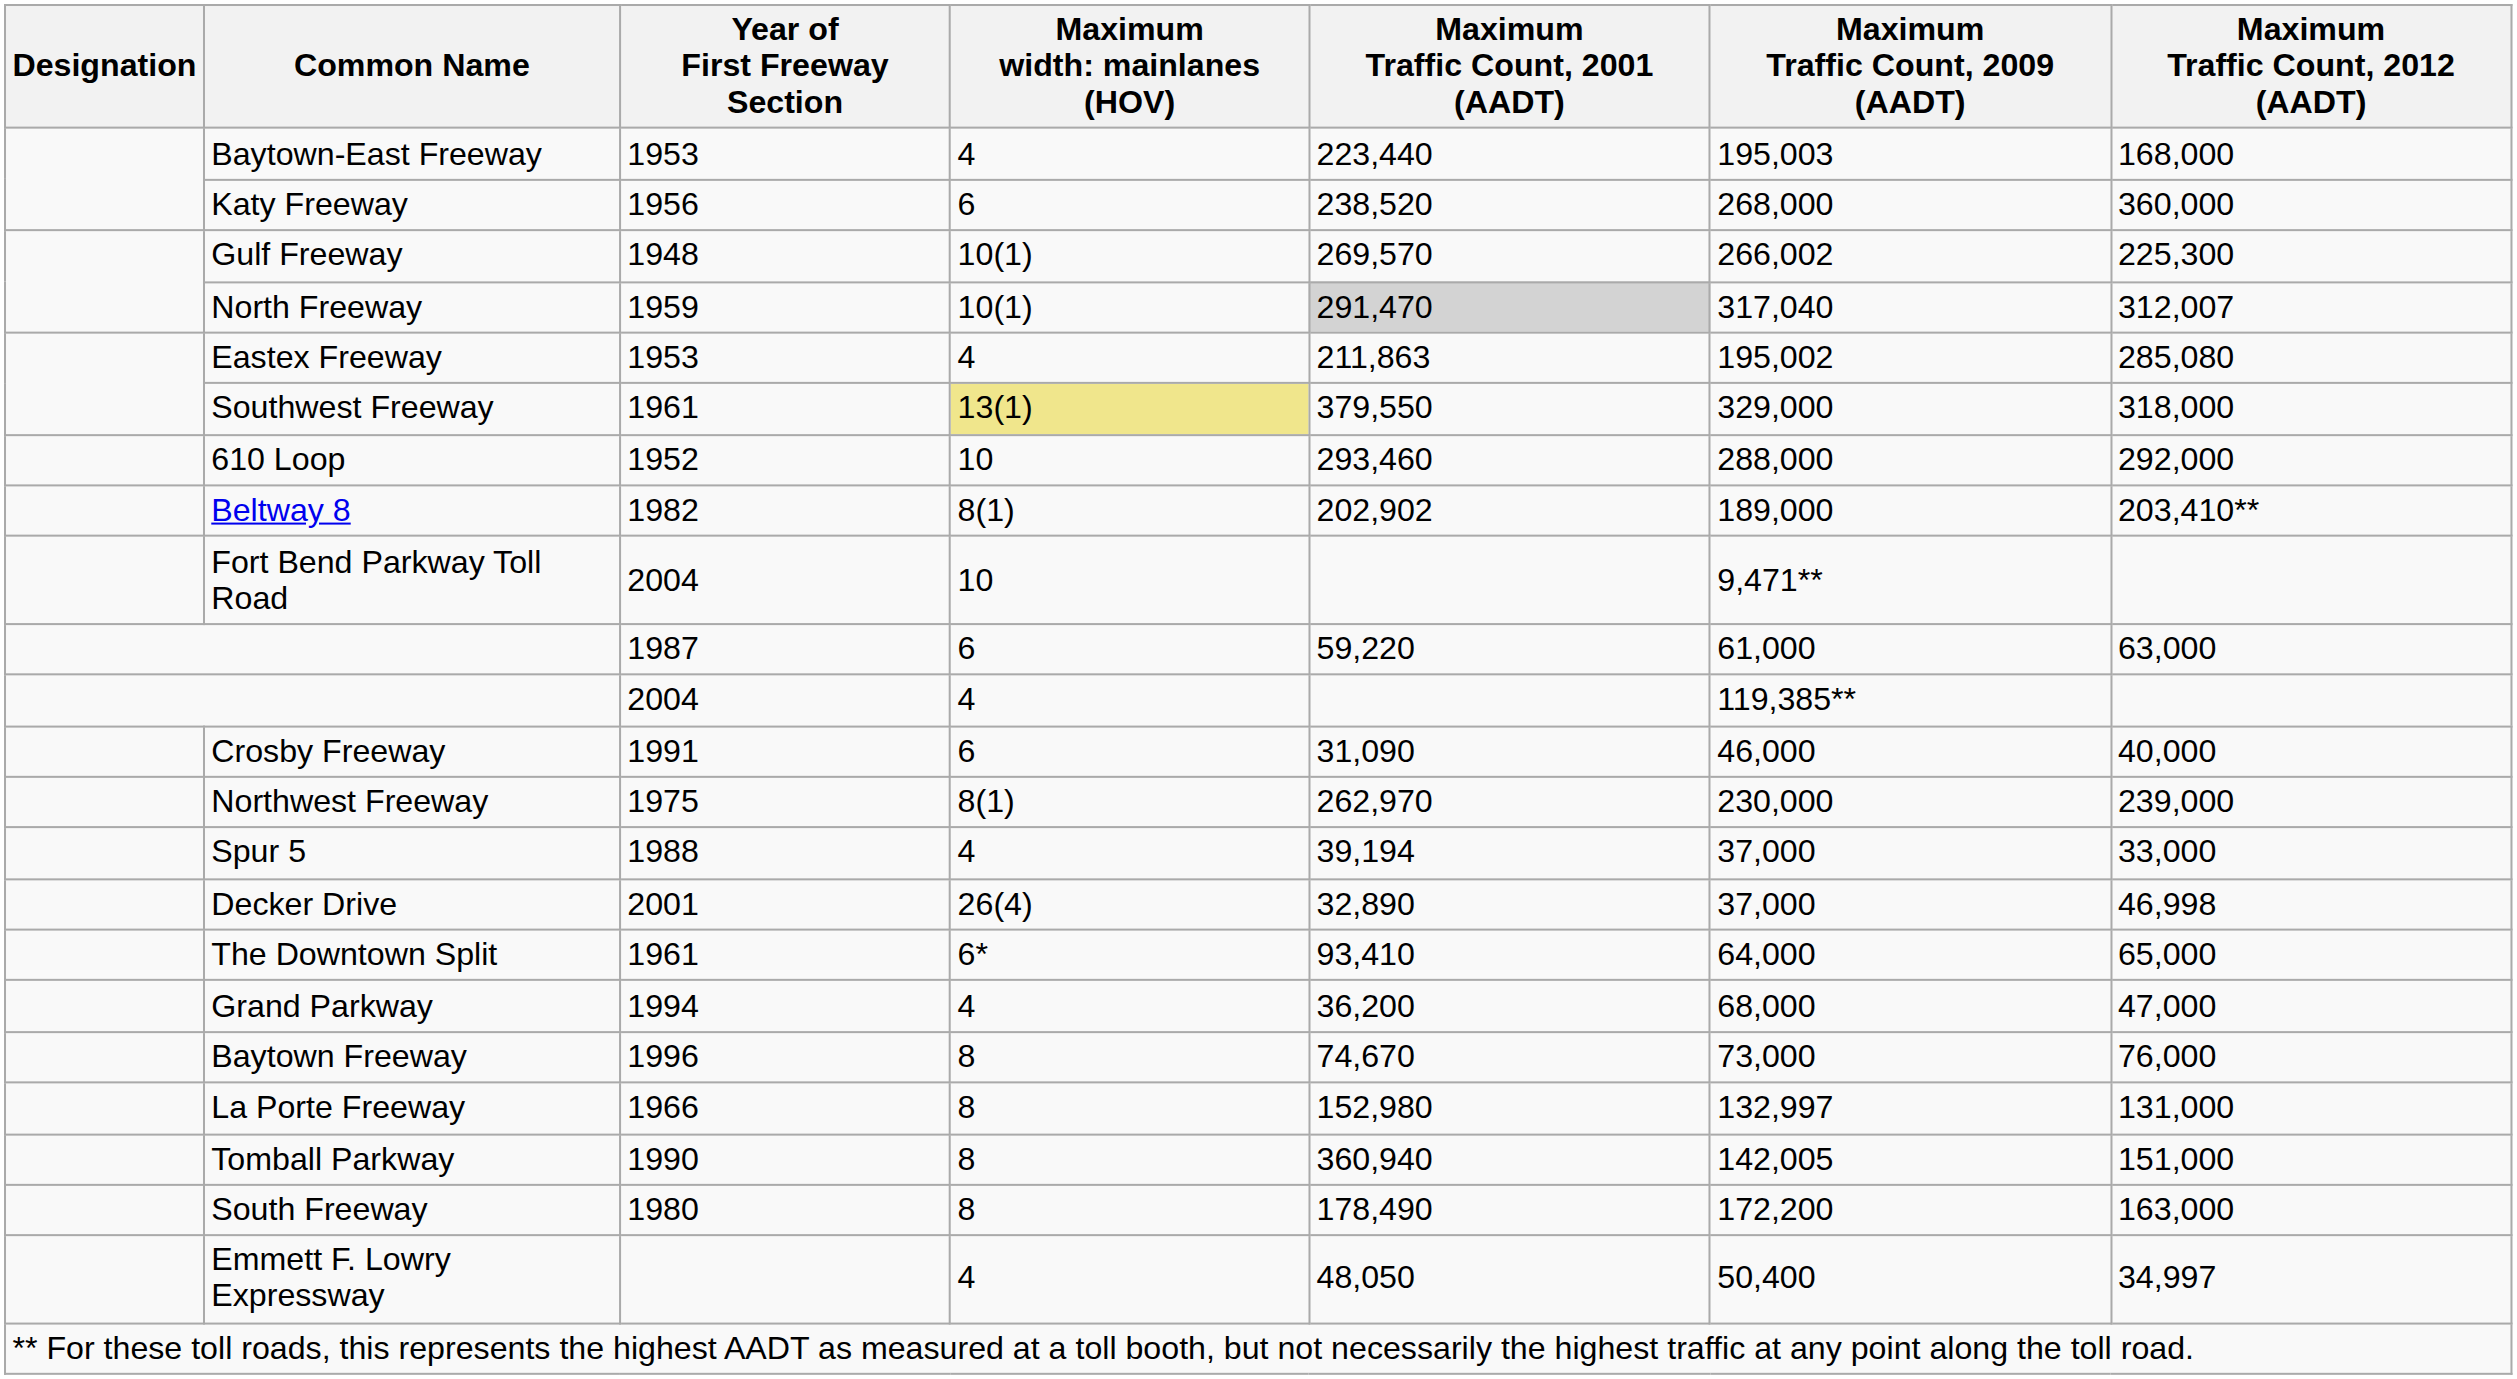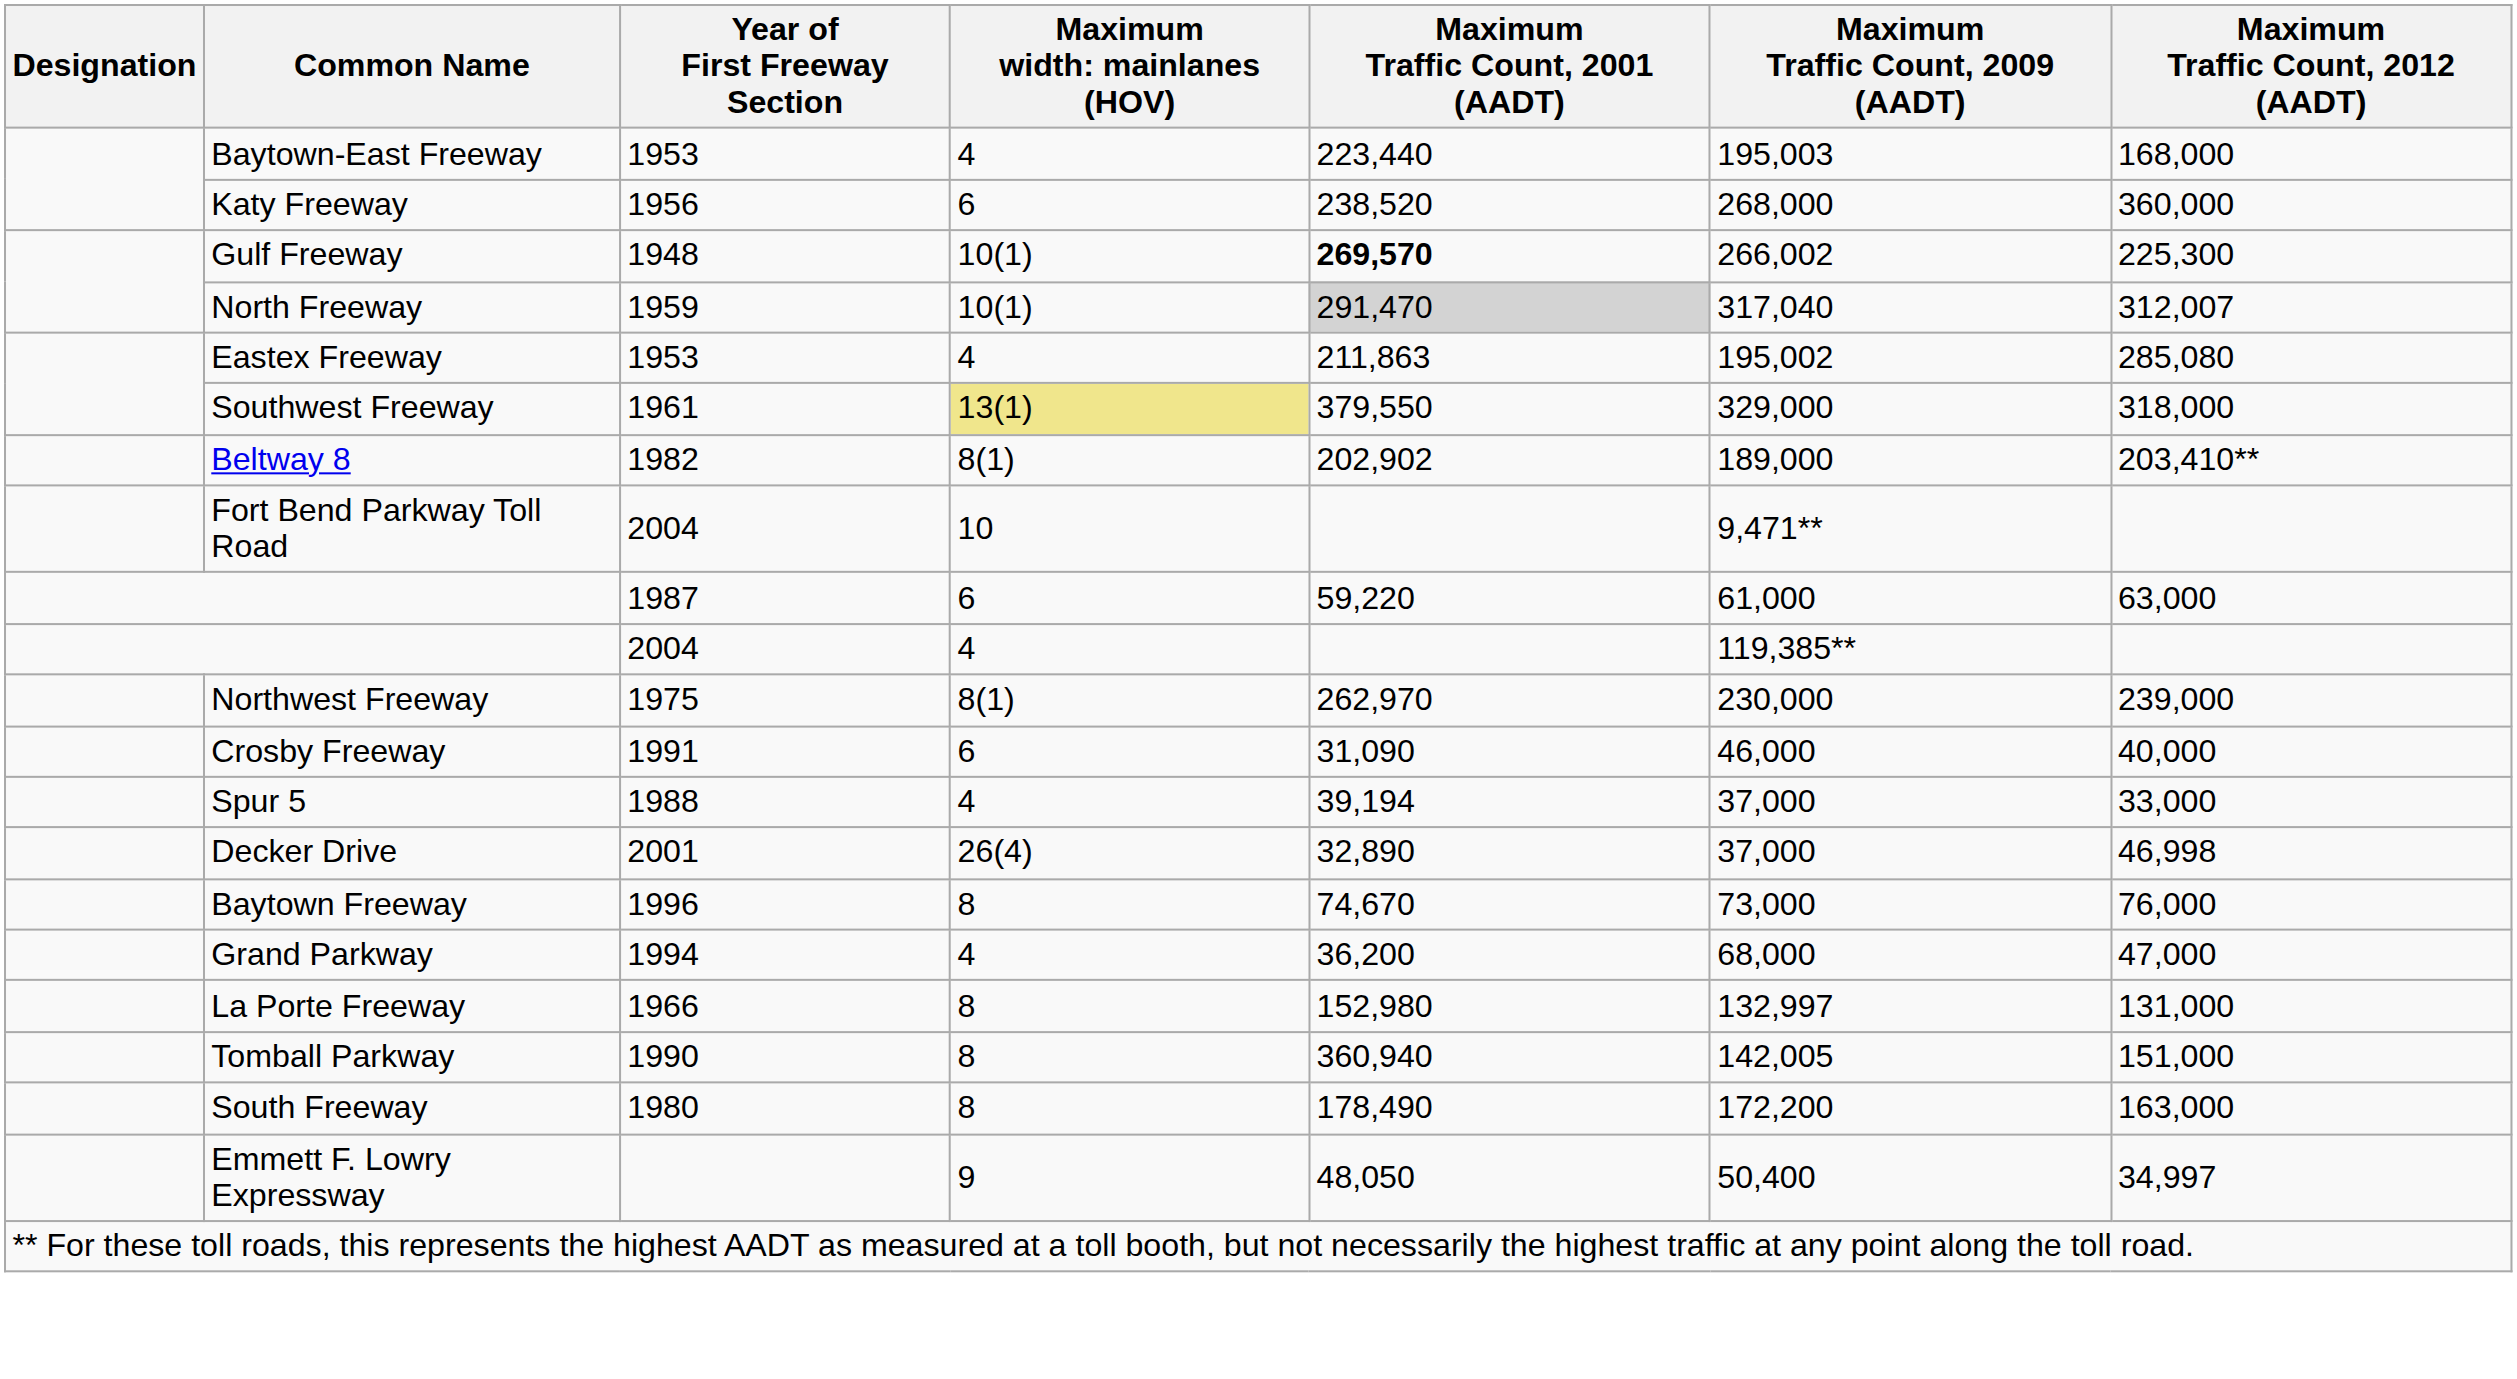(1375, 255) normal -> (1375, 255) bold
- row: (278, 459)
rows swapped: (328, 750) <-> (350, 801)
- row: (354, 954)
rows swapped: (322, 1005) <-> (339, 1056)
(967, 1278) 4 -> (967, 1176) 9
